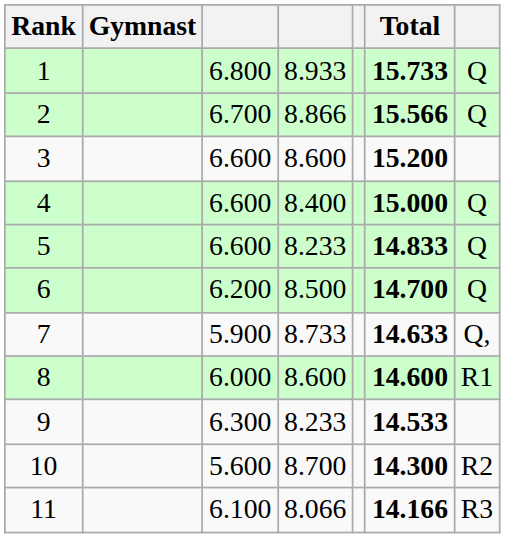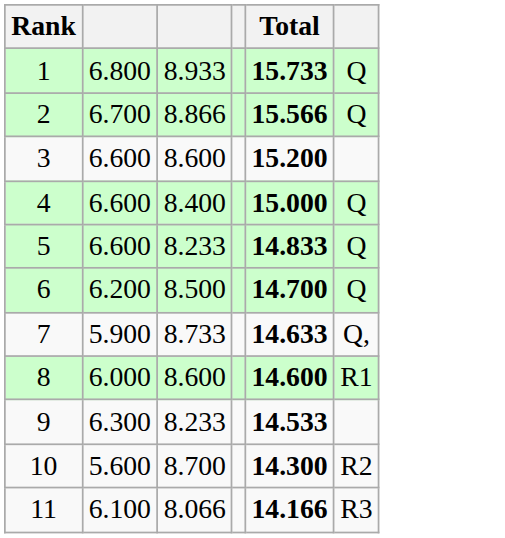- column: (142, 26)
